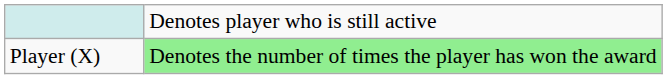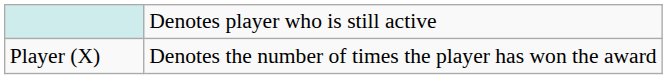(403, 55) lightgreen background -> (403, 55) no background
